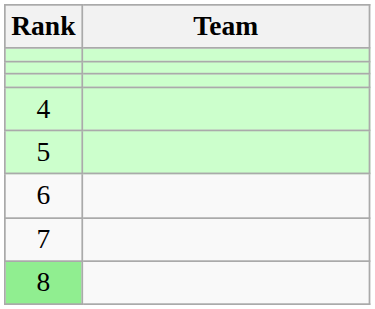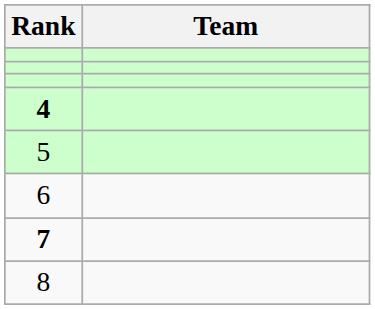(43, 108) normal -> (43, 108) bold
(43, 238) normal -> (43, 238) bold
(43, 282) lightgreen background -> (43, 282) no background
